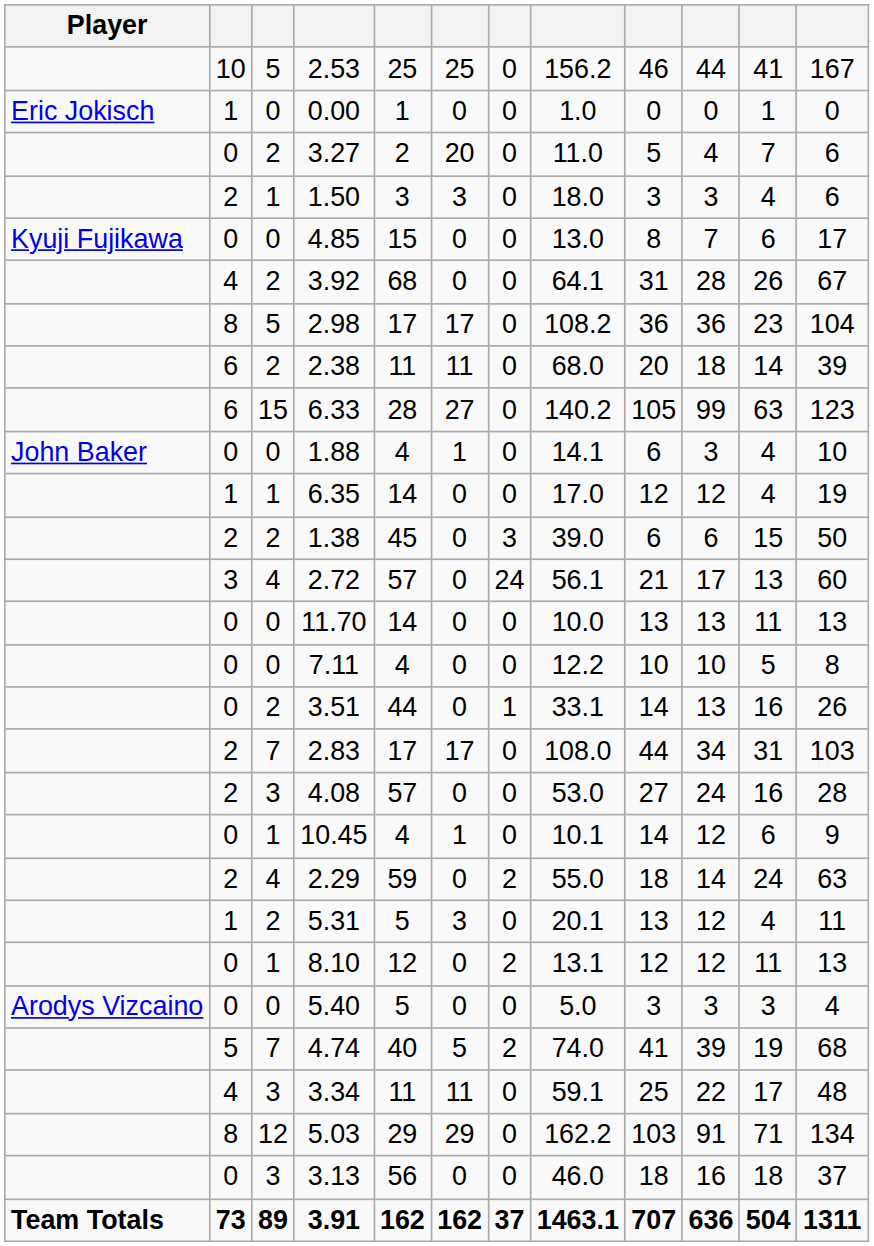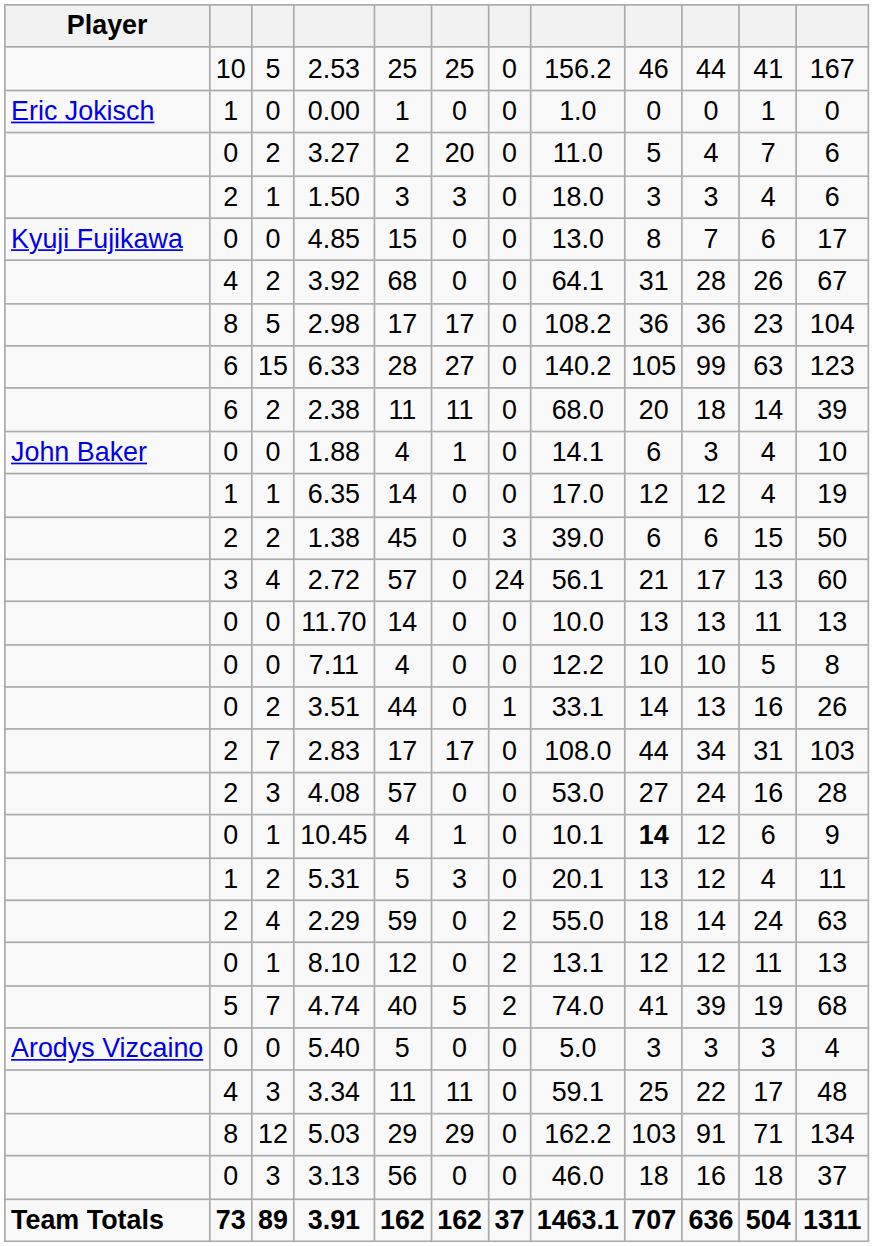rows swapped: (334, 366) <-> (334, 409)
(654, 835) normal -> (654, 835) bold
rows swapped: (334, 878) <-> (334, 921)
rows swapped: (334, 1048) <-> (334, 1006)
